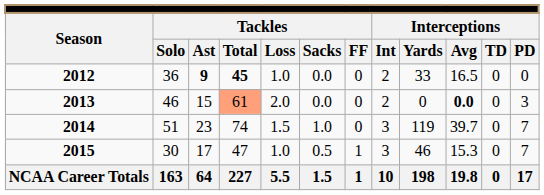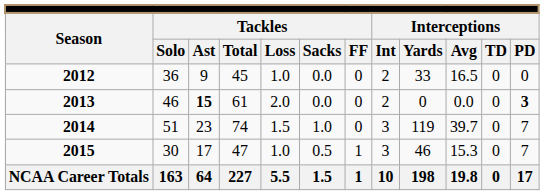(204, 76) bold -> (204, 76) normal
(240, 76) bold -> (240, 76) normal
(204, 101) normal -> (204, 101) bold
(240, 101) lightsalmon background -> (240, 101) no background
(464, 101) bold -> (464, 101) normal
(525, 101) normal -> (525, 101) bold
